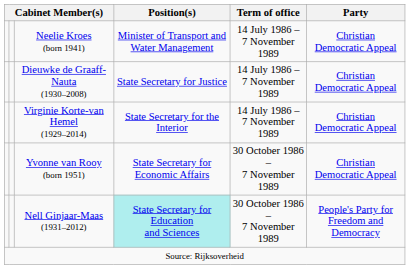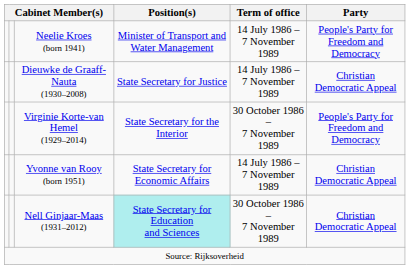(356, 41) Christian Democratic Appeal -> (356, 41) People's Party for Freedom and Democracy
(268, 122) 14 July 1986 – 7 November 1989 -> (268, 128) 30 October 1986 – 7 November 1989
(356, 122) Christian Democratic Appeal -> (356, 128) People's Party for Freedom and Democracy
(268, 168) 30 October 1986 – 7 November 1989 -> (268, 174) 14 July 1986 – 7 November 1989
(356, 221) People's Party for Freedom and Democracy -> (356, 221) Christian Democratic Appeal
